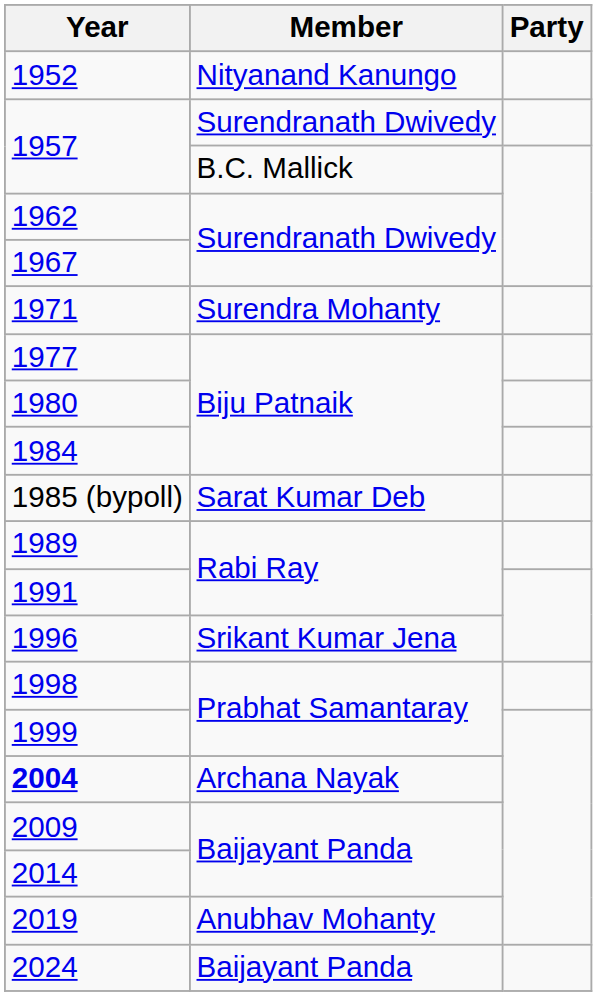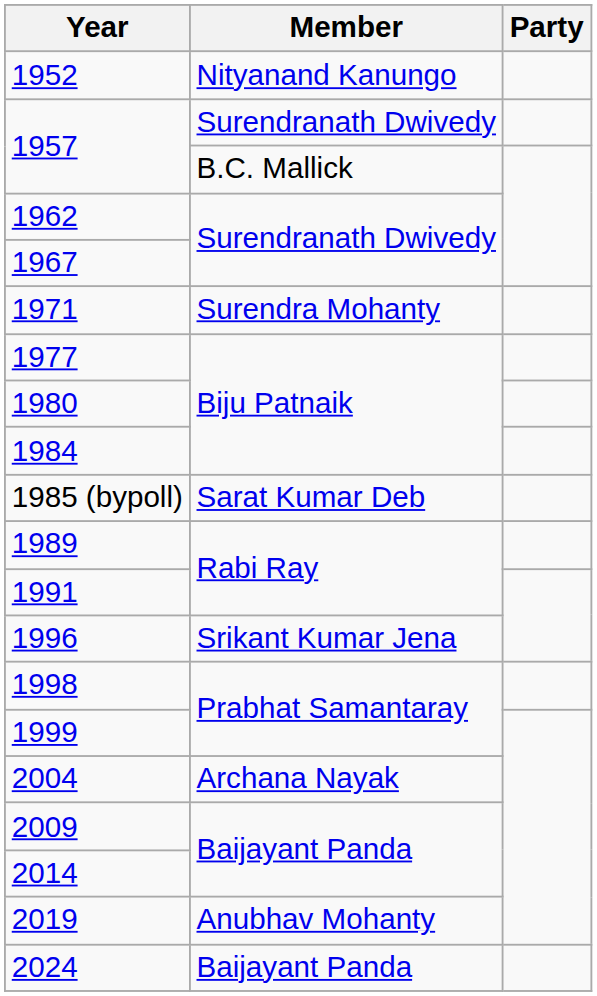(45, 779) bold -> (45, 779) normal
